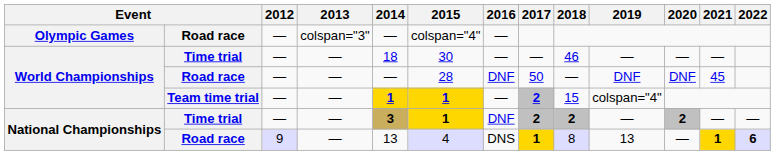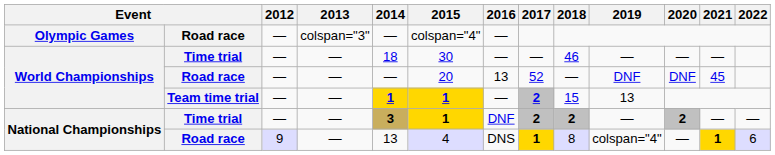(446, 77) 28 -> (446, 77) 20
(501, 77) DNF -> (501, 77) 13
(536, 77) 50 -> (536, 77) 52
(627, 98) colspan="4" -> (627, 98) 13
(627, 139) 13 -> (627, 139) colspan="4"
(753, 139) bold -> (753, 139) normal
